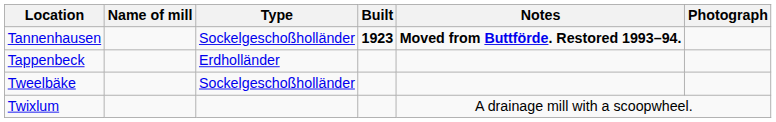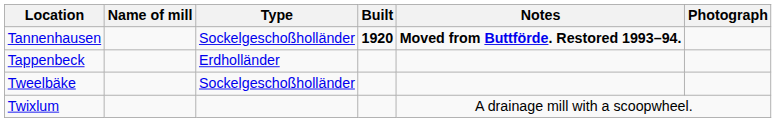(377, 38) 1923 -> (377, 38) 1920
